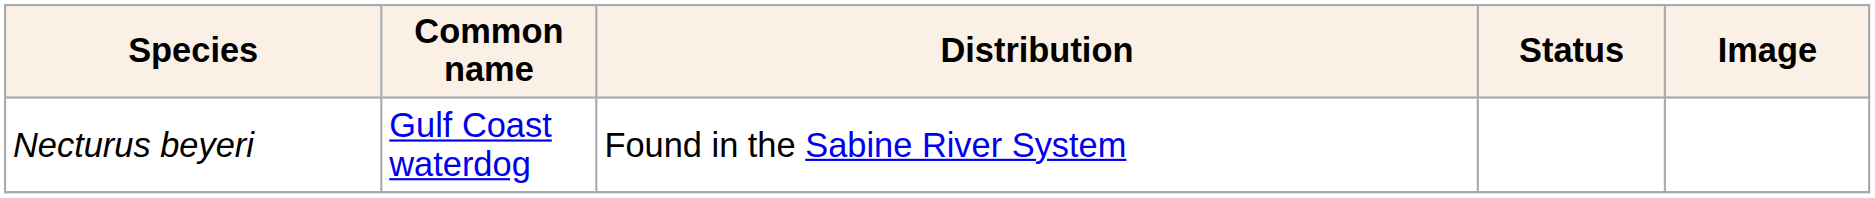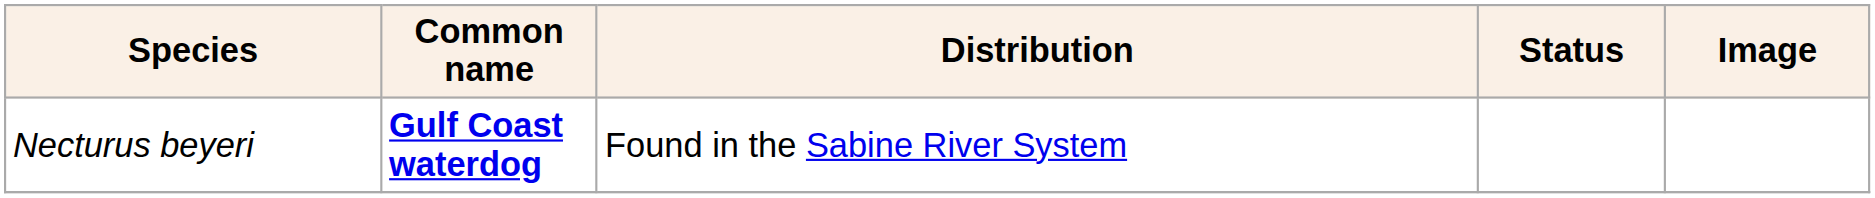(471, 144) normal -> (476, 144) bold
